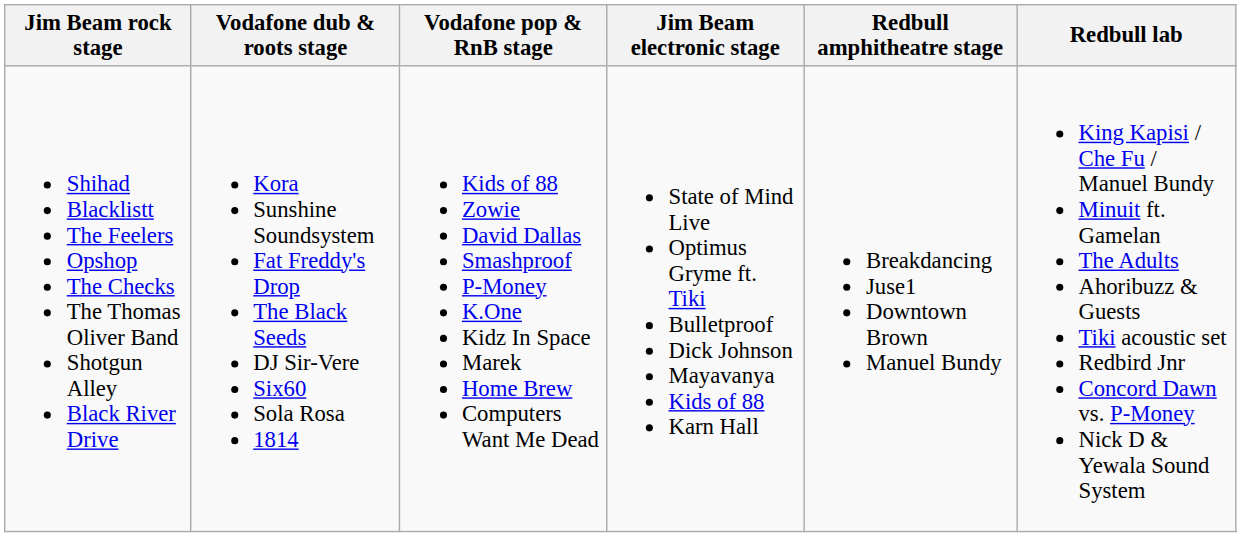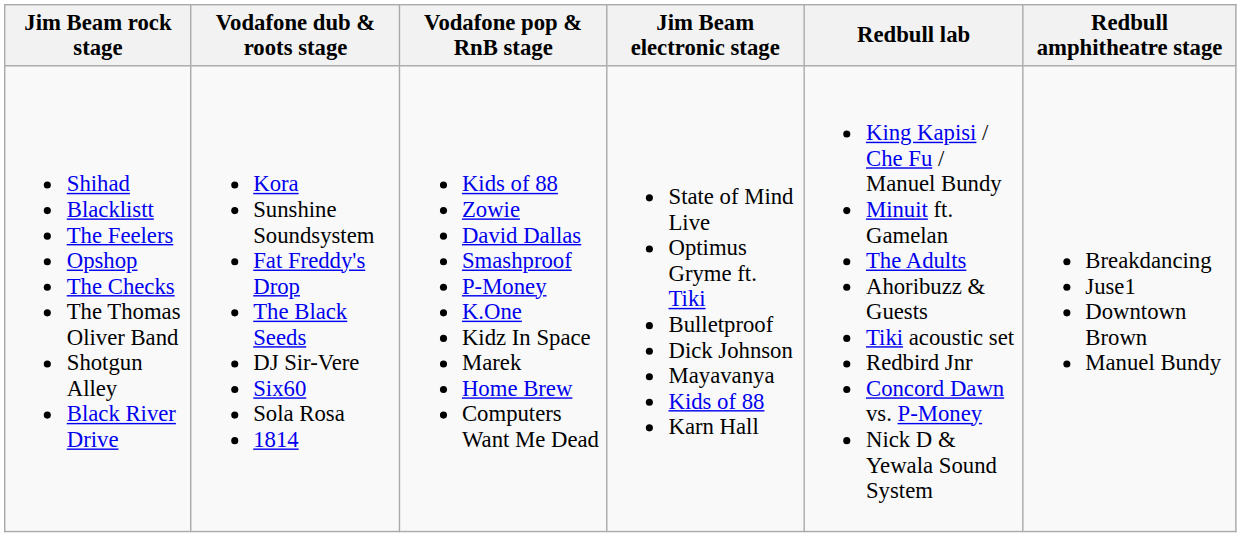columns swapped: (1126, 35) <-> (910, 35)
